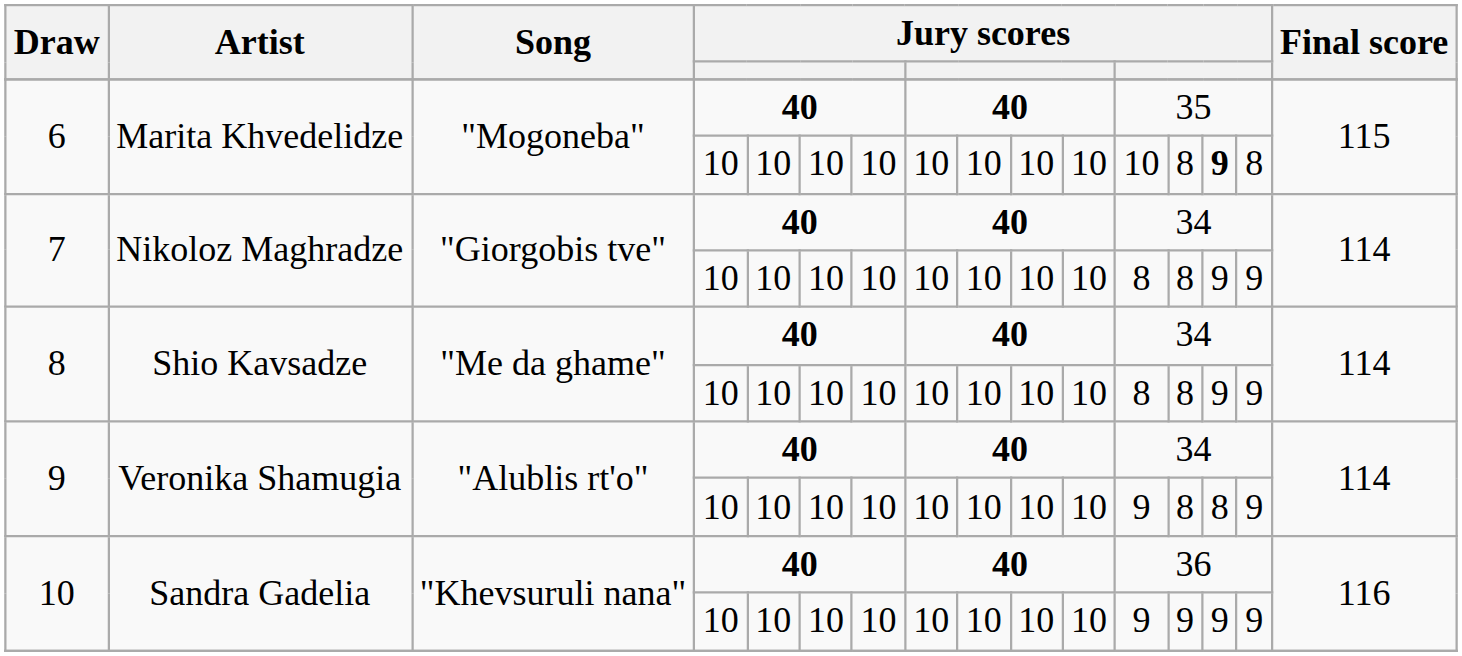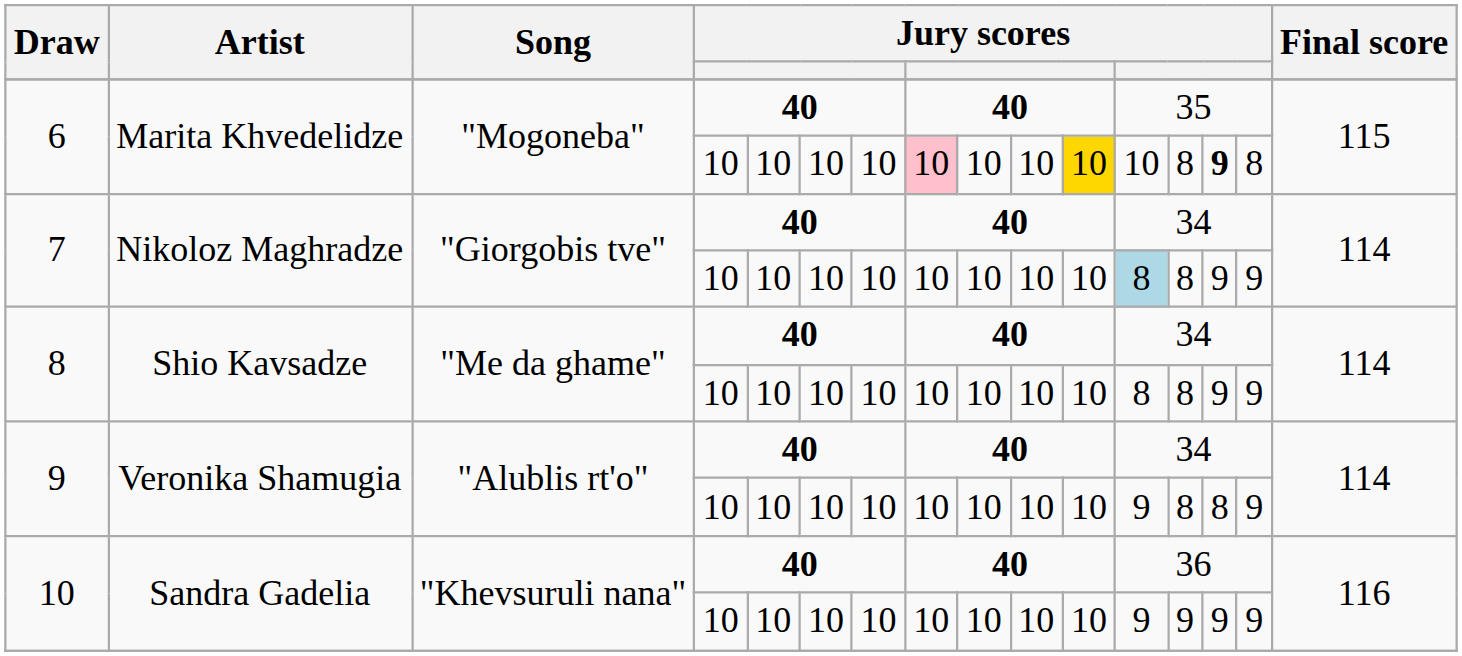(931, 163) no background -> (931, 163) pink background
(1089, 163) no background -> (1089, 163) gold background
(1142, 278) no background -> (1142, 278) lightblue background
